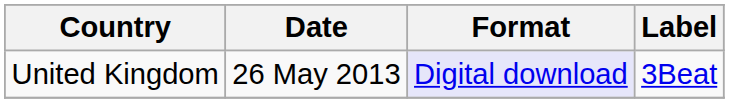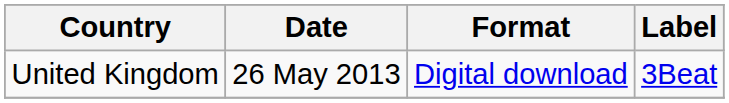(521, 73) lavender background -> (521, 73) no background
